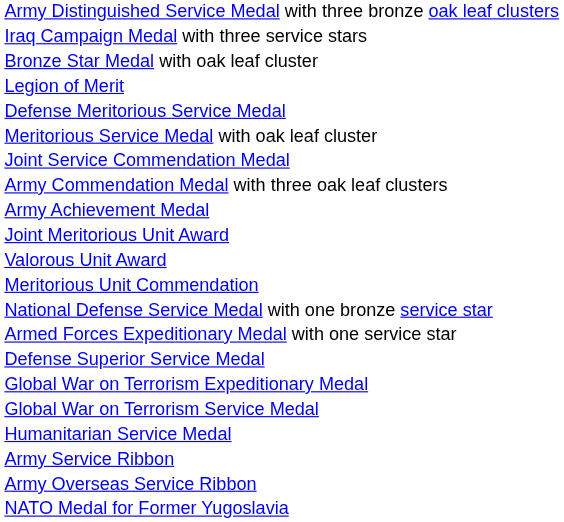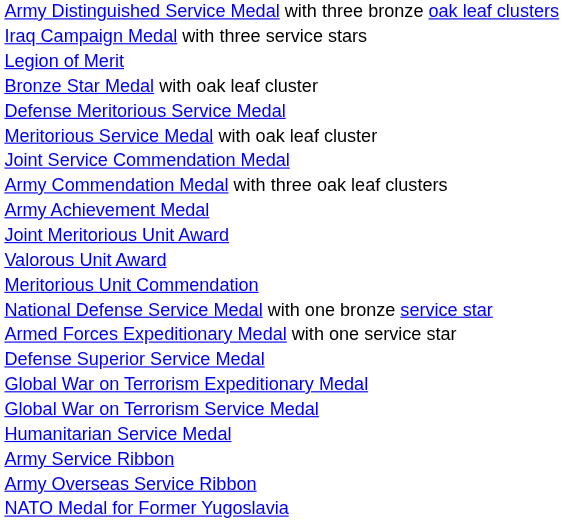(161, 61) Bronze Star Medal with oak leaf cluster -> (64, 61) Legion of Merit
(64, 86) Legion of Merit -> (161, 86) Bronze Star Medal with oak leaf cluster
